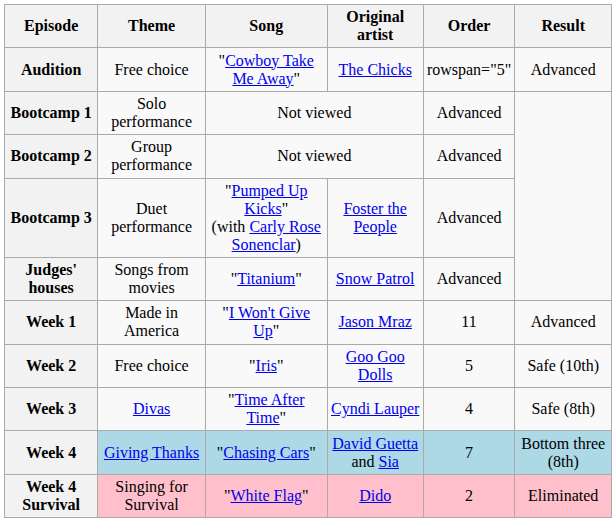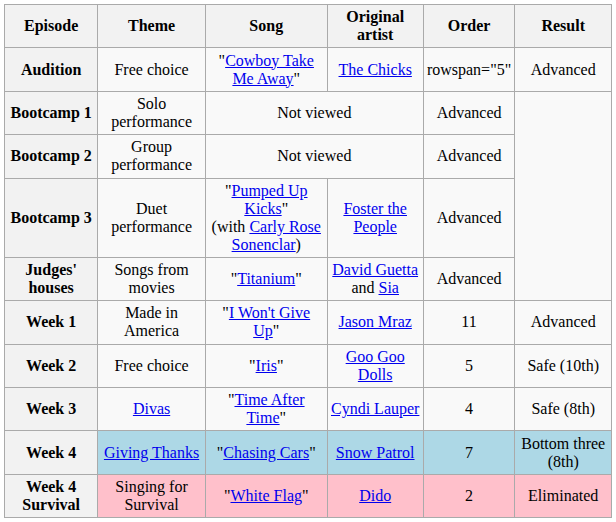(375, 279) Snow Patrol -> (375, 279) David Guetta and Sia
(375, 452) David Guetta and Sia -> (375, 452) Snow Patrol
